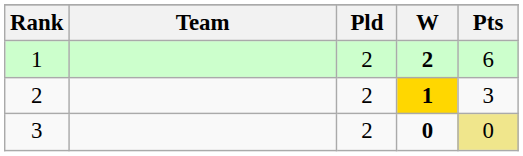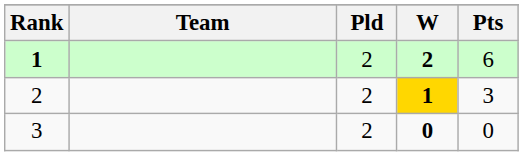(37, 58) normal -> (37, 58) bold
(488, 131) khaki background -> (488, 131) no background
